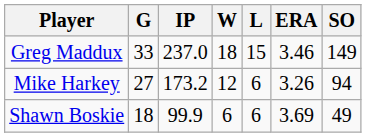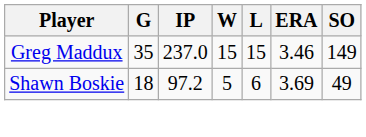(143, 52) 33 -> (143, 52) 35
(227, 52) 18 -> (227, 52) 15
- row: (67, 83)
(185, 115) 99.9 -> (185, 83) 97.2
(227, 115) 6 -> (227, 83) 5
